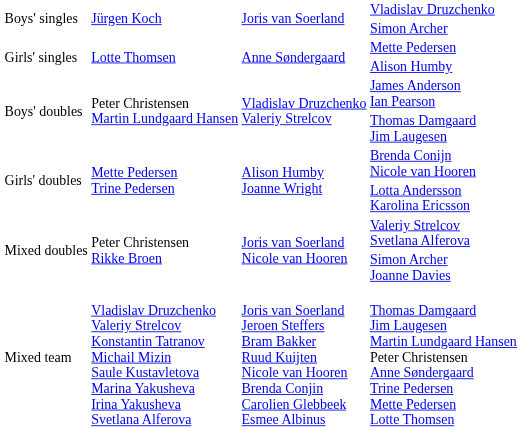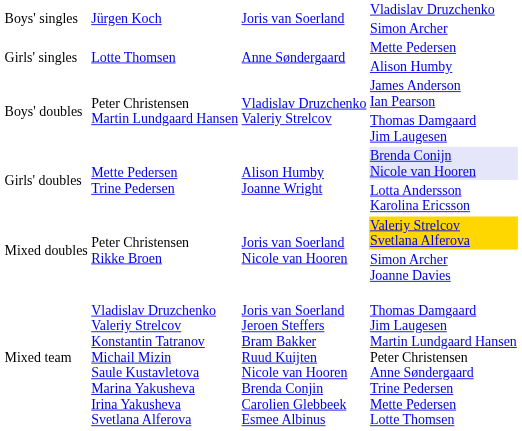(423, 163) no background -> (423, 163) lavender background
(420, 233) no background -> (420, 233) gold background
